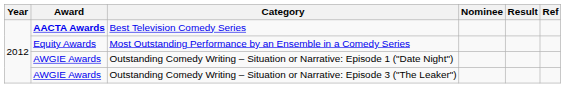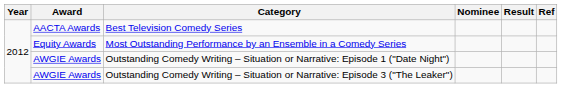(69, 28) bold -> (67, 28) normal
